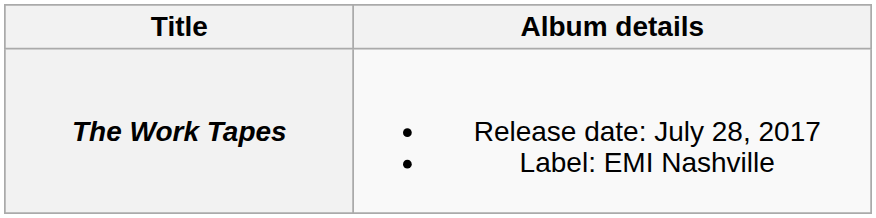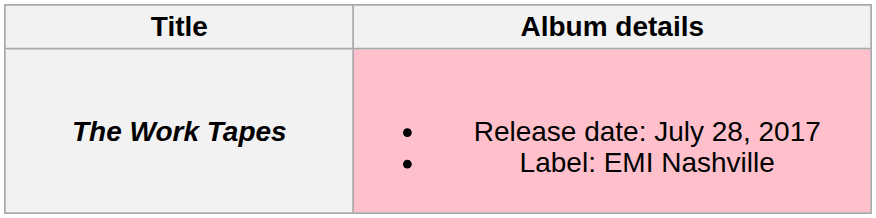(612, 147) no background -> (612, 147) pink background
